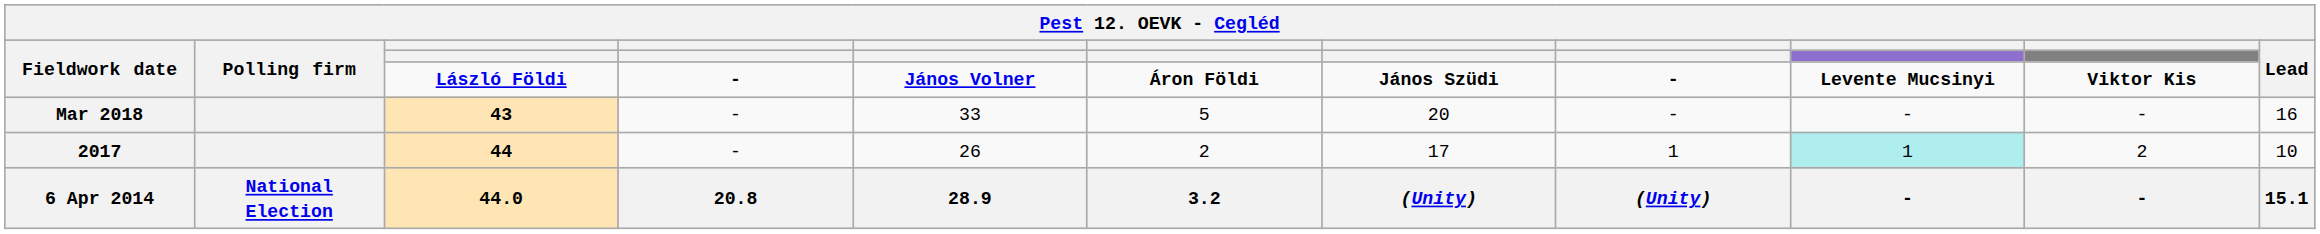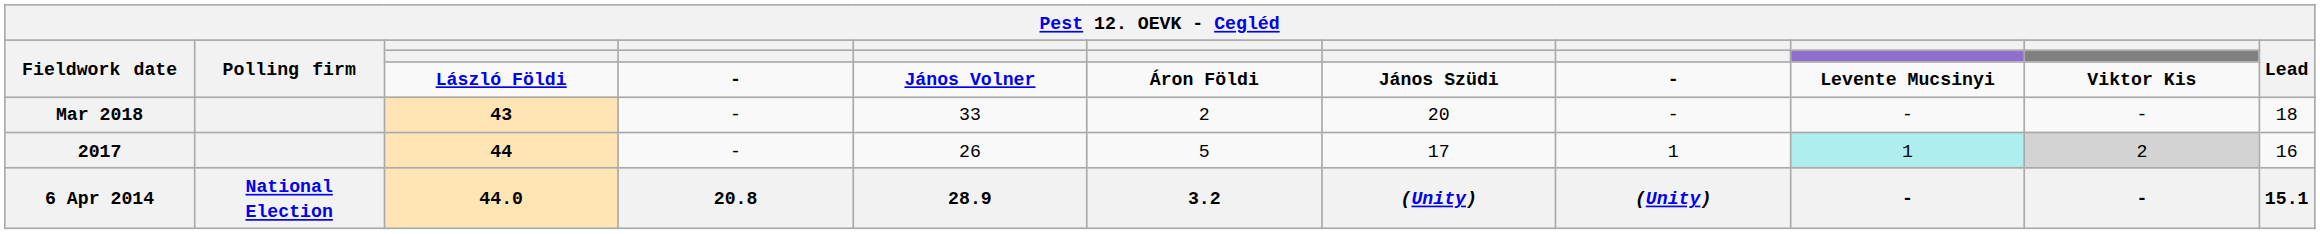(1204, 115) 5 -> (1204, 115) 2
(2287, 115) 16 -> (2287, 115) 18
(1204, 151) 2 -> (1204, 151) 5
(2142, 151) no background -> (2142, 151) lightgrey background
(2287, 151) 10 -> (2287, 151) 16
